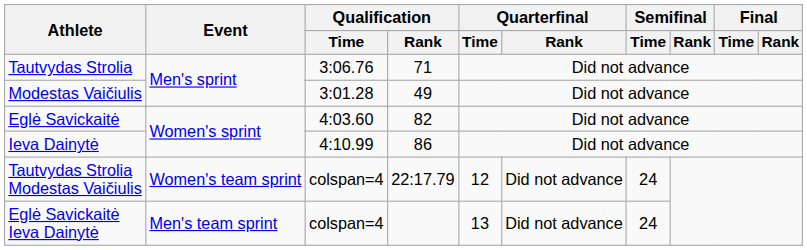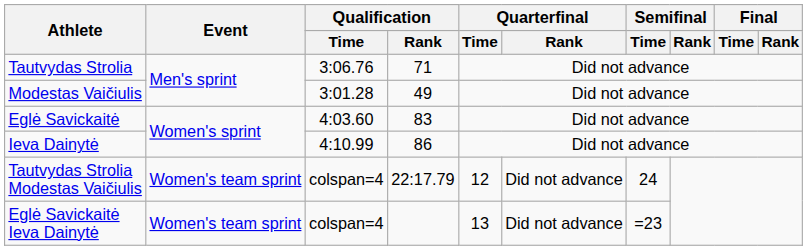(423, 119) 82 -> (423, 119) 83
(213, 223) Men's team sprint -> (225, 223) Women's team sprint
(648, 223) 24 -> (648, 223) =23
